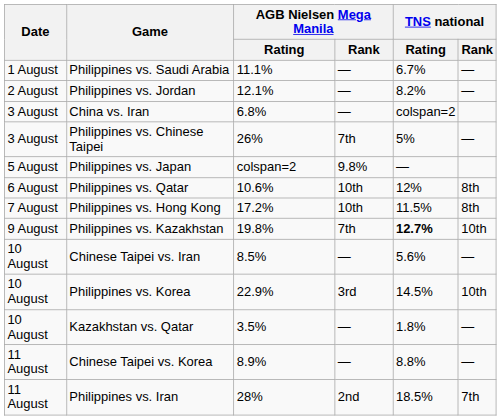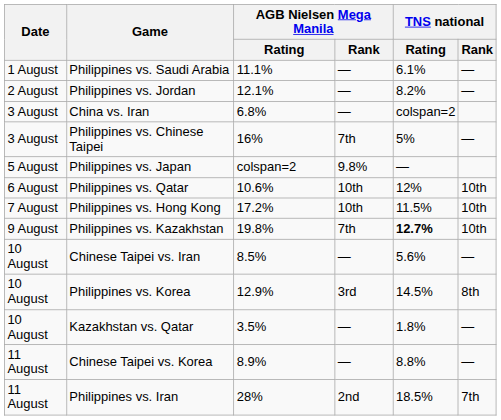(411, 70) 6.7% -> (411, 70) 6.1%
(250, 139) 26% -> (250, 139) 16%
(470, 187) 8th -> (474, 187) 10th
(470, 208) 8th -> (474, 208) 10th
(255, 291) 22.9% -> (255, 291) 12.9%
(474, 291) 10th -> (470, 291) 8th
